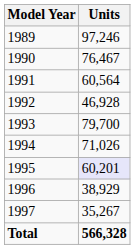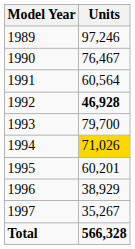(101, 102) normal -> (101, 102) bold
(101, 146) no background -> (101, 146) gold background
(101, 168) lavender background -> (101, 168) no background
